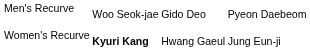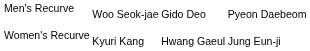(121, 41) bold -> (118, 41) normal
